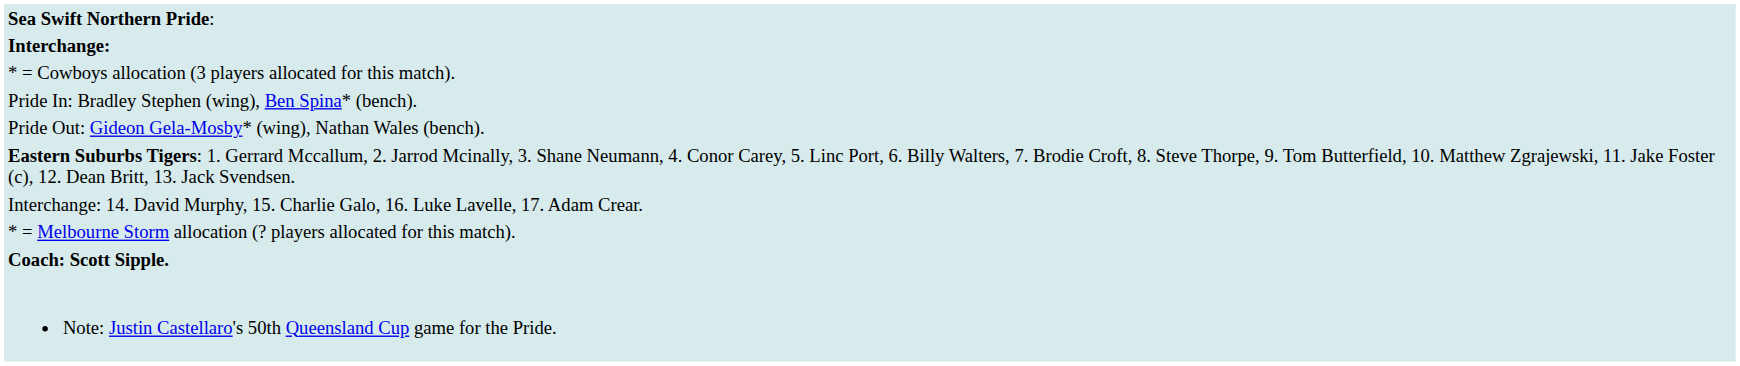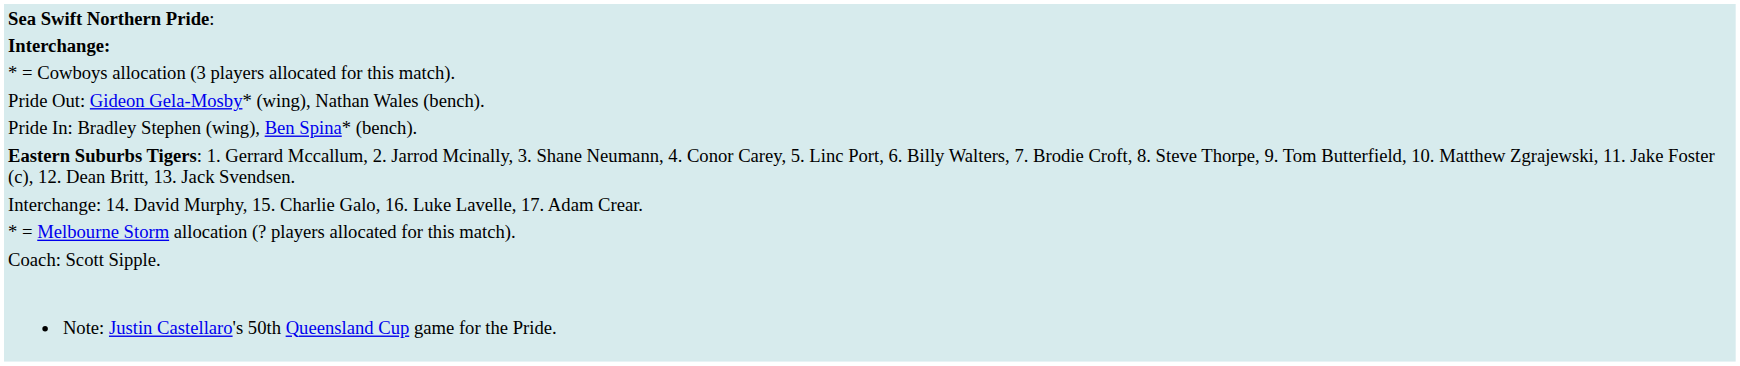(213, 101) Pride In: Bradley Stephen (wing), Ben Spina* (bench). -> (246, 101) Pride Out: Gideon Gela-Mosby* (wing), Nathan Wales (bench).
(246, 128) Pride Out: Gideon Gela-Mosby* (wing), Nathan Wales (bench). -> (213, 128) Pride In: Bradley Stephen (wing), Ben Spina* (bench).
(89, 260) bold -> (84, 260) normal
